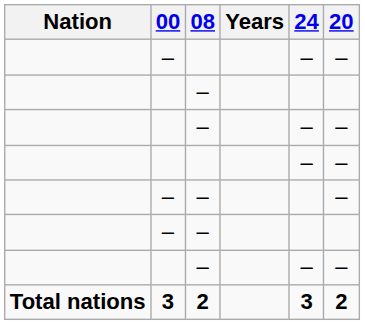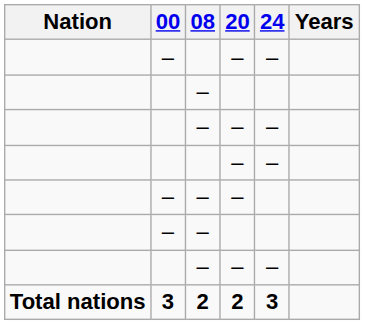columns swapped: (341, 22) <-> (255, 22)
